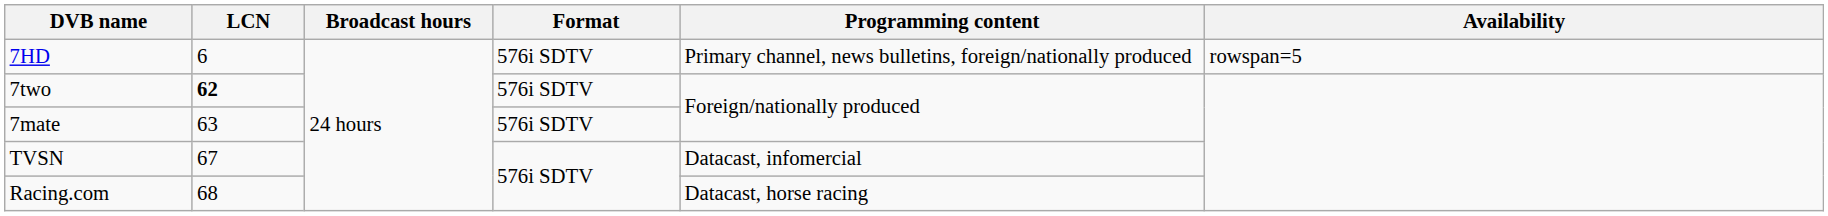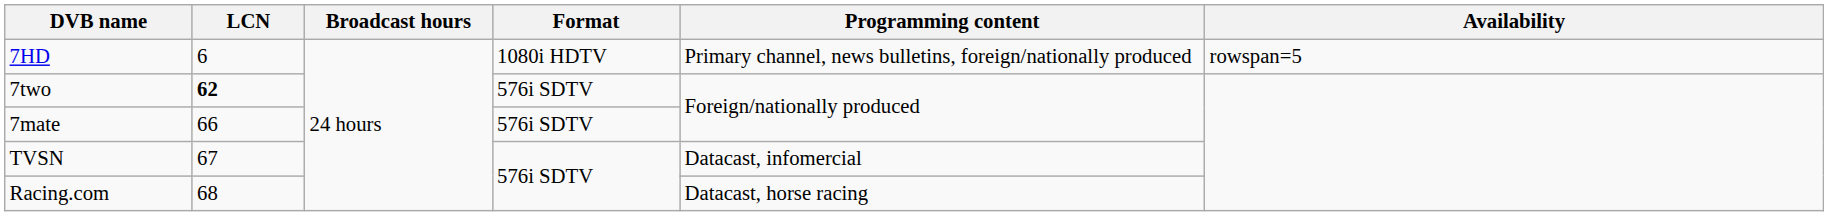(545, 56) 576i SDTV -> (552, 56) 1080i HDTV
(207, 124) 63 -> (207, 124) 66
